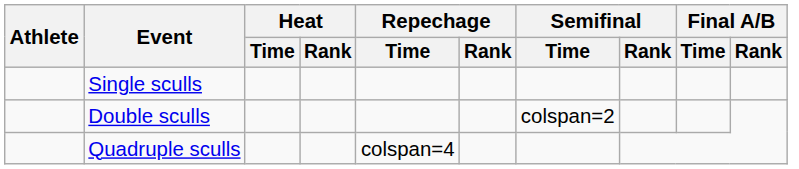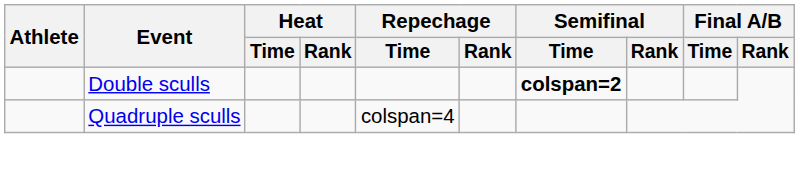- row: (145, 84)
(568, 116) normal -> (571, 84) bold
